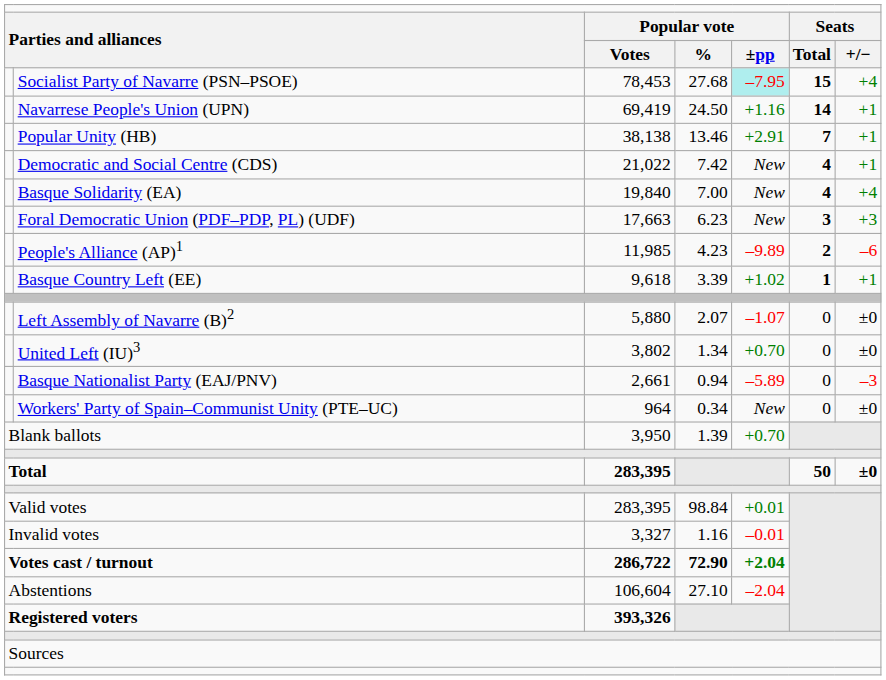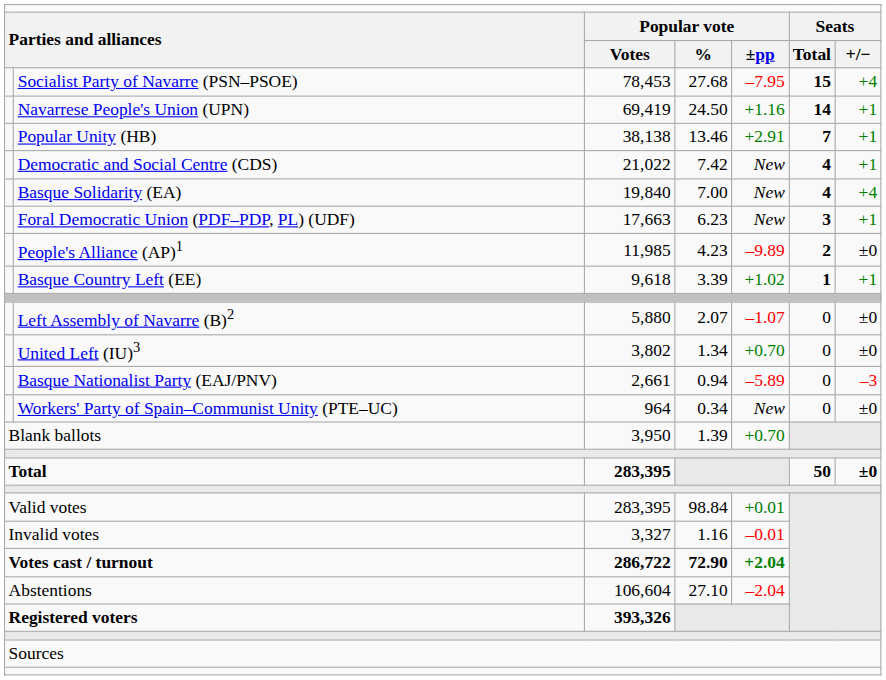(765, 81) paleturquoise background -> (765, 81) no background
(868, 219) +3 -> (868, 219) +1
(868, 249) –6 -> (868, 249) ±0
